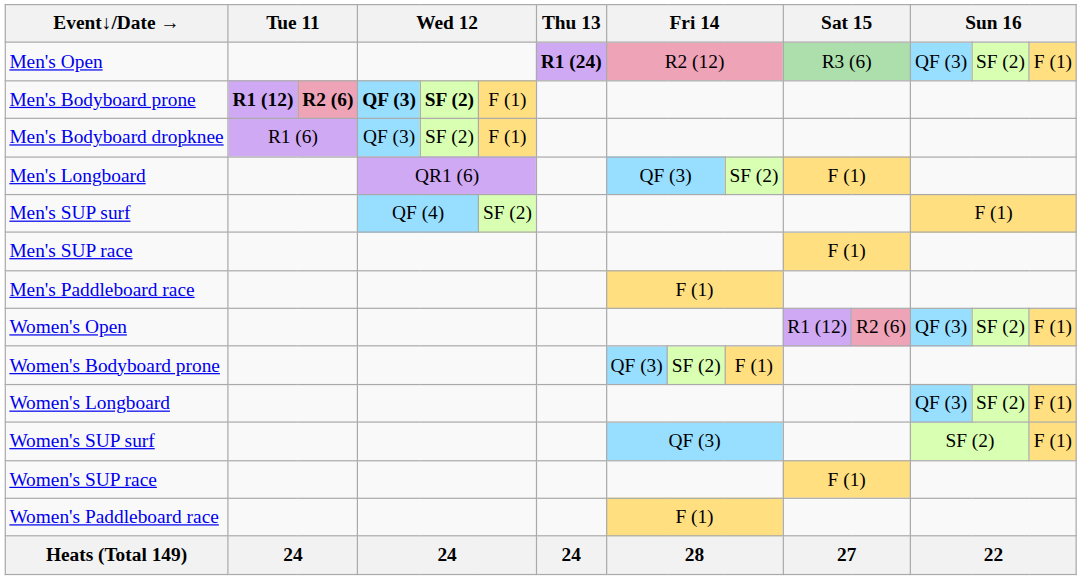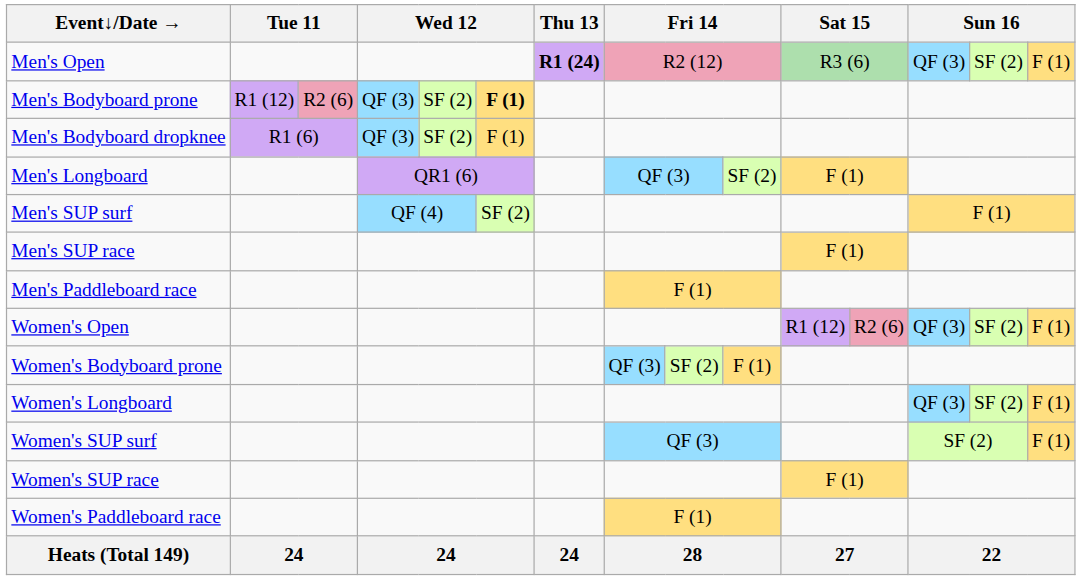(263, 99) bold -> (264, 99) normal
(328, 99) bold -> (328, 99) normal
(389, 99) bold -> (388, 99) normal
(449, 99) bold -> (448, 99) normal
(507, 99) normal -> (505, 99) bold
